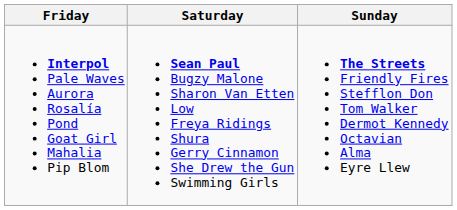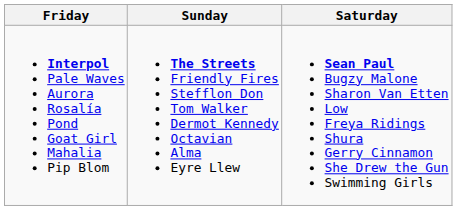columns swapped: (213, 15) <-> (375, 15)
